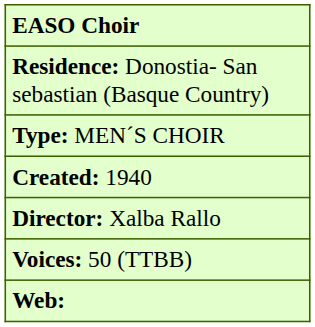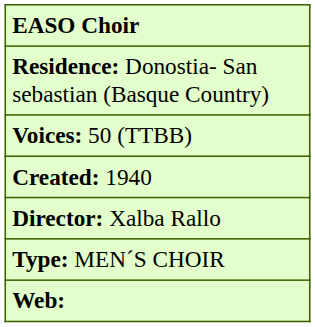(118, 135) Type: MEN´S CHOIR -> (102, 135) Voices: 50 (TTBB)
(102, 259) Voices: 50 (TTBB) -> (118, 259) Type: MEN´S CHOIR
